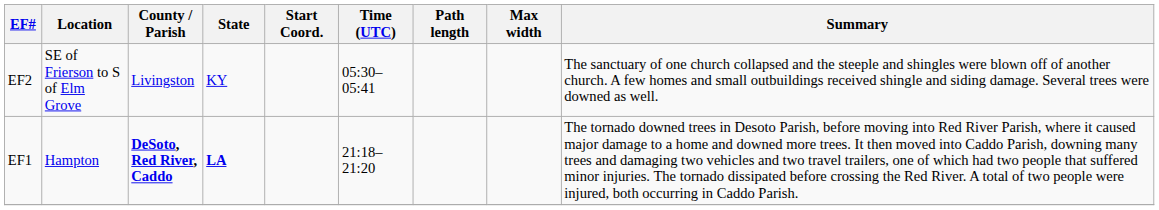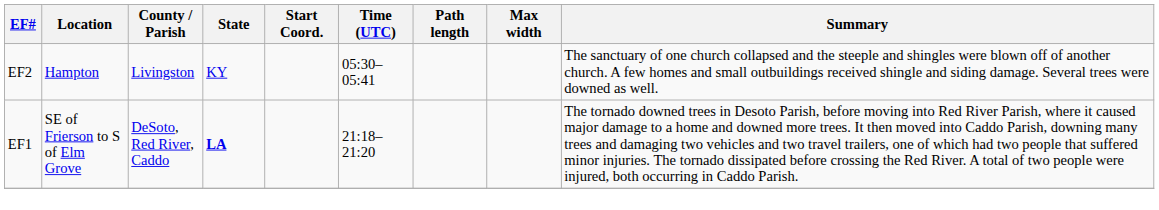(82, 80) SE of Frierson to S of Elm Grove -> (72, 71) Hampton
(72, 160) Hampton -> (82, 144) SE of Frierson to S of Elm Grove
(164, 160) bold -> (163, 144) normal
